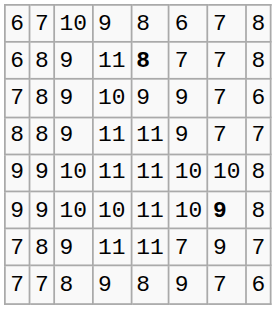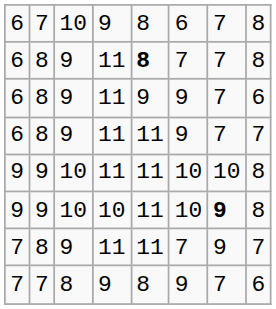(17, 98) 7 -> (17, 98) 6
(112, 98) 10 -> (112, 98) 11
(17, 135) 8 -> (17, 135) 6
